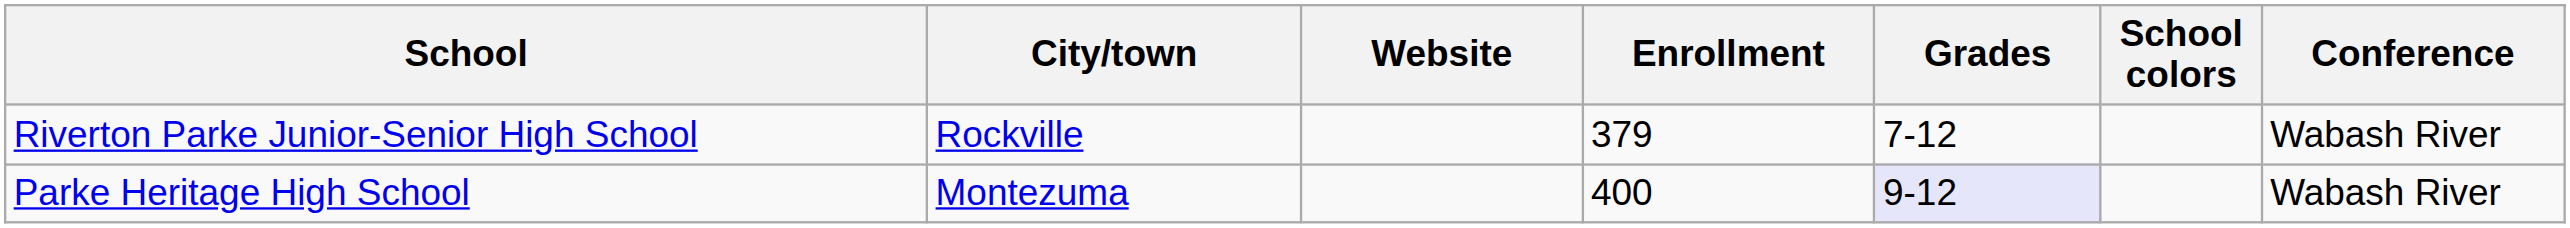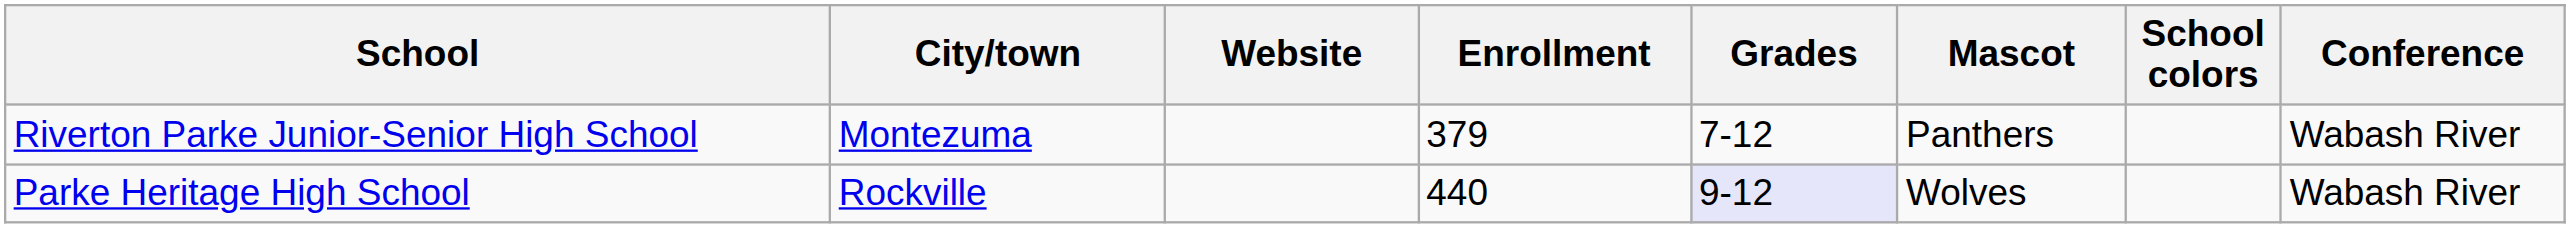+ column: (2011, 54)
(1010, 134) Rockville -> (935, 134) Montezuma
(1032, 192) Montezuma -> (913, 192) Rockville
(1622, 192) 400 -> (1457, 192) 440
